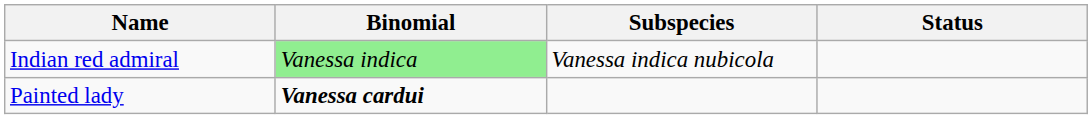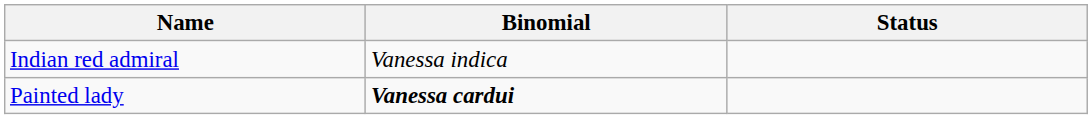- column: (682, 22)
(349, 58) lightgreen background -> (439, 58) no background
